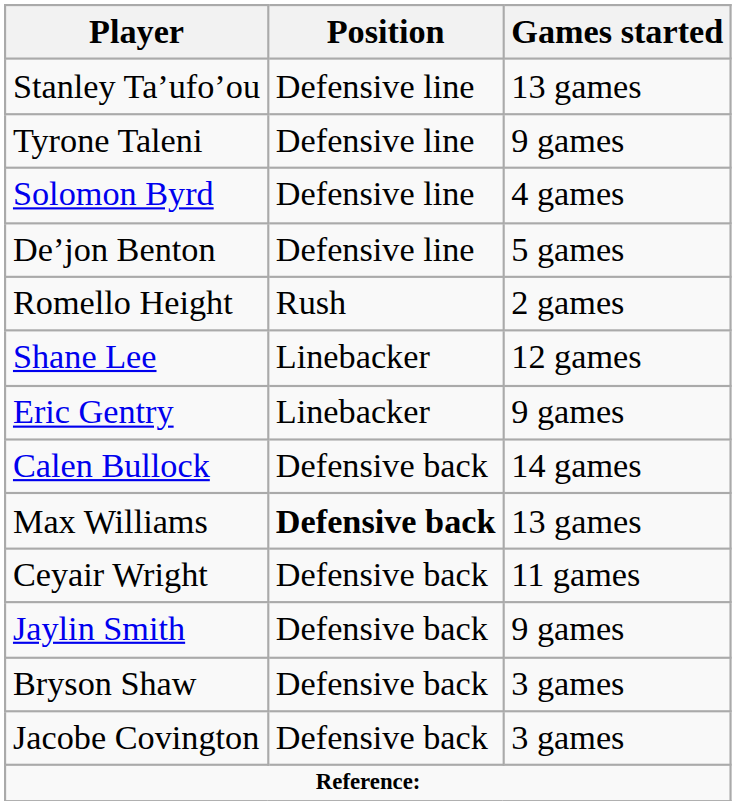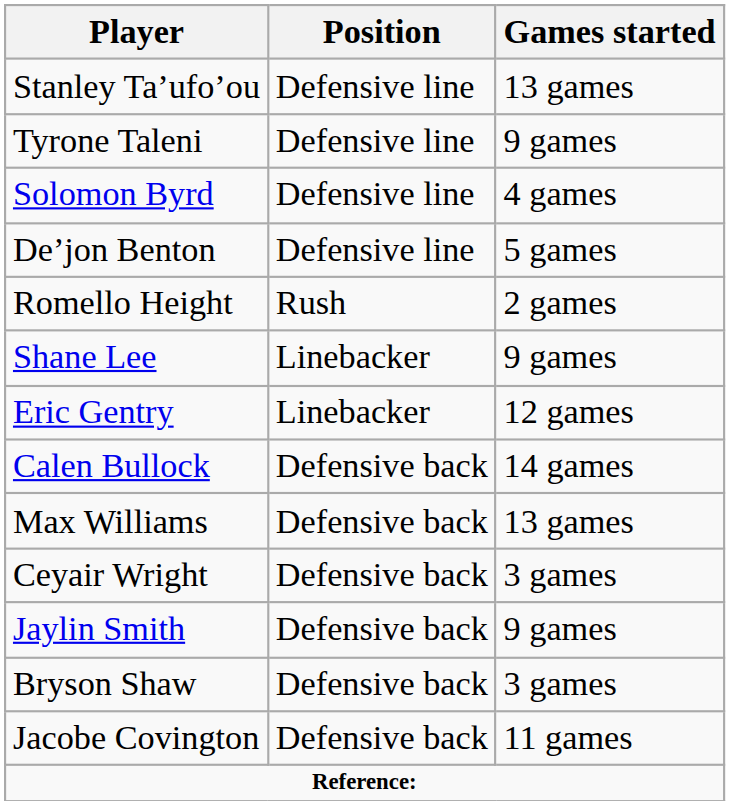(576, 357) 12 games -> (560, 357) 9 games
(568, 411) 9 games -> (569, 411) 12 games
(386, 520) bold -> (382, 520) normal
(576, 574) 11 games -> (560, 574) 3 games
(568, 737) 3 games -> (568, 737) 11 games
